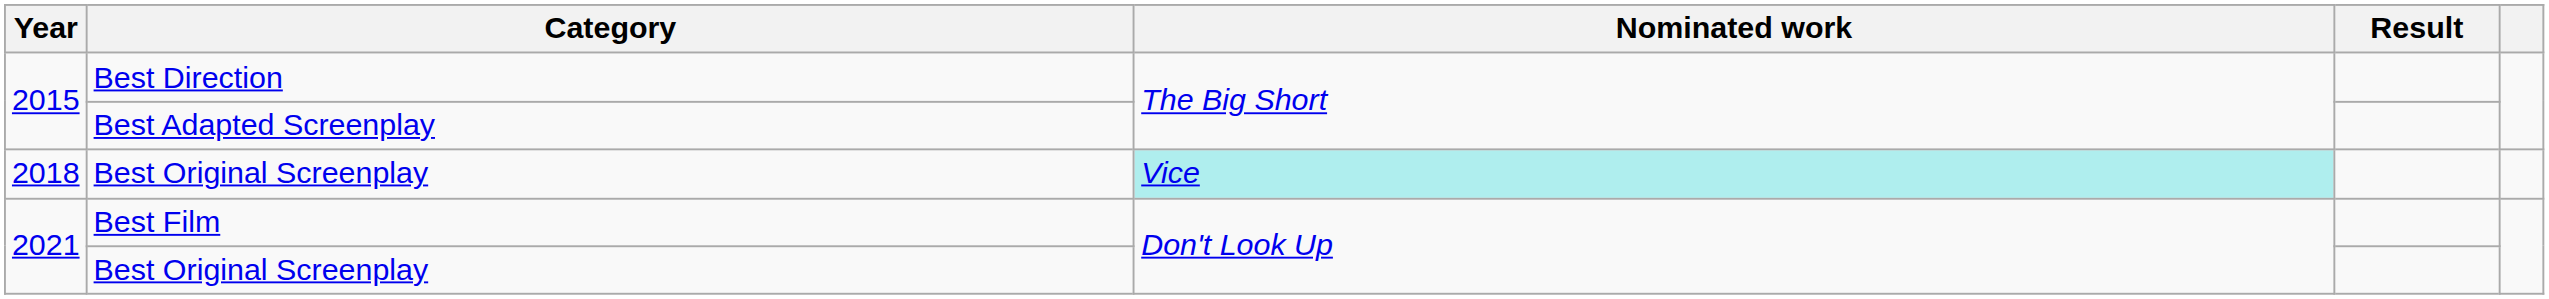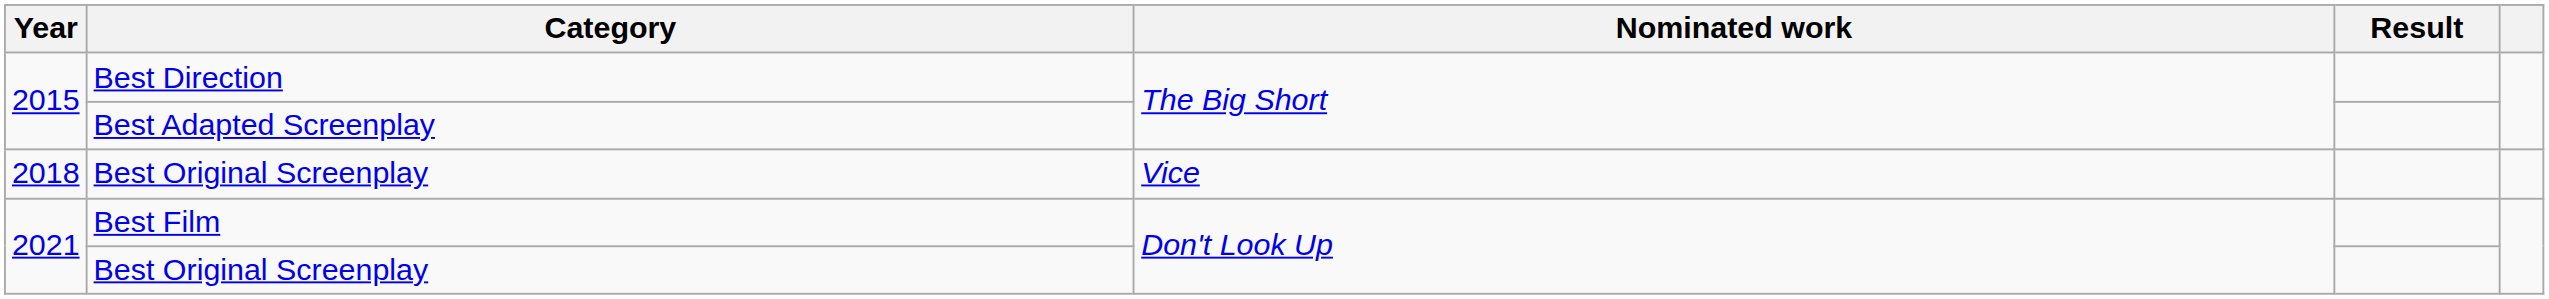(1171, 173) paleturquoise background -> (1171, 173) no background
